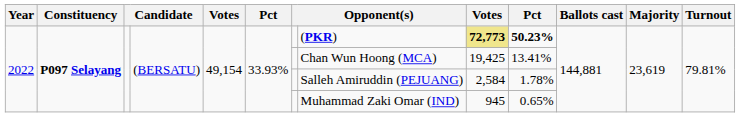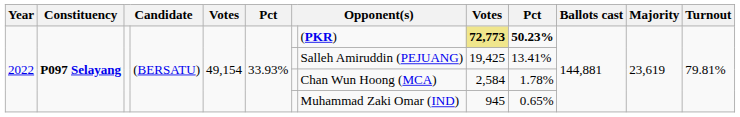(369, 58) Chan Wun Hoong (MCA) -> (382, 58) Salleh Amiruddin (PEJUANG)
(382, 79) Salleh Amiruddin (PEJUANG) -> (369, 79) Chan Wun Hoong (MCA)
